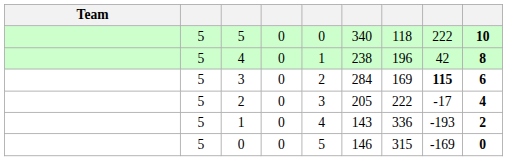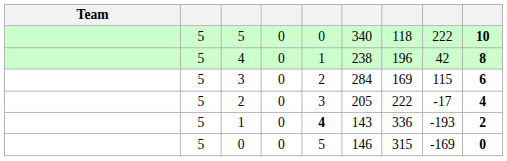(442, 79) bold -> (442, 79) normal
(322, 123) normal -> (322, 123) bold
